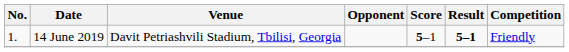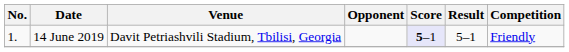(426, 36) no background -> (426, 36) lavender background
(466, 36) bold -> (466, 36) normal
